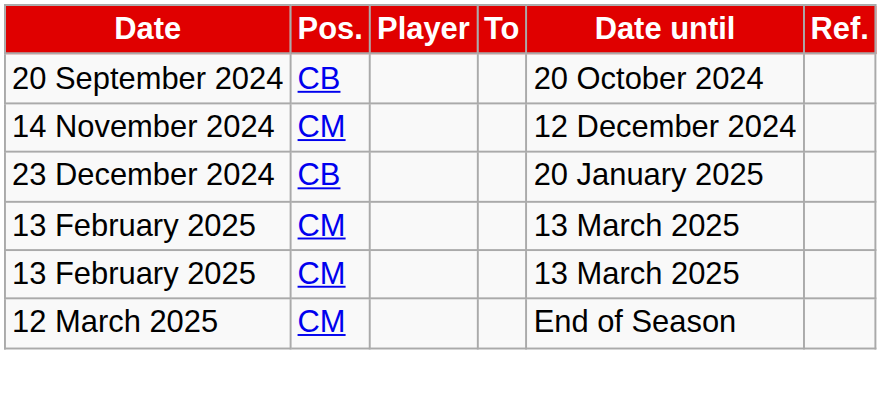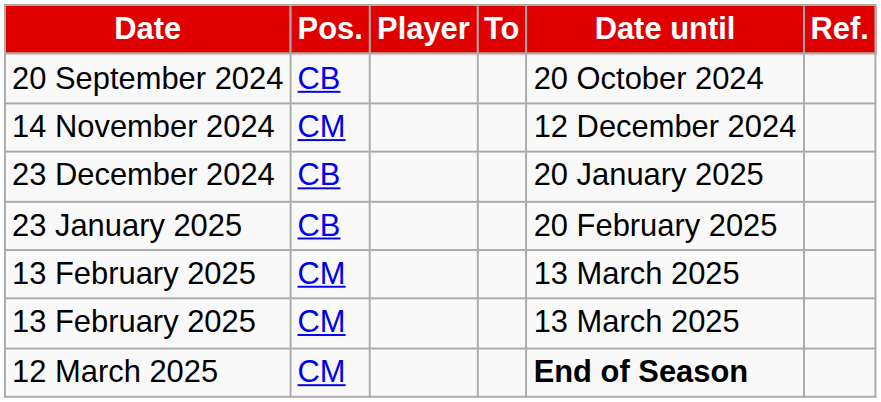+ row: (127, 224)
(635, 322) normal -> (641, 371) bold
